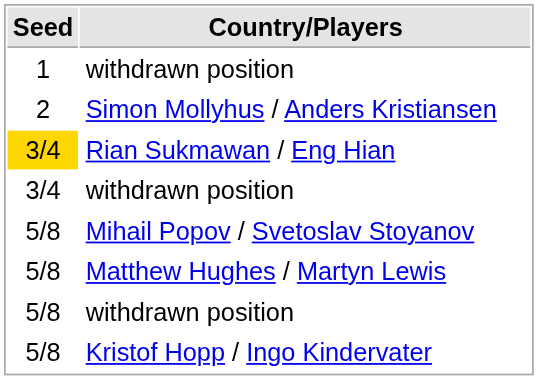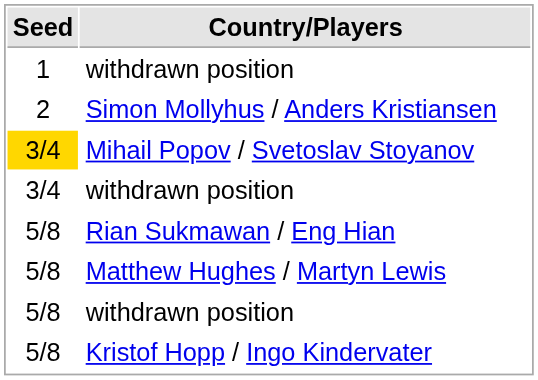(241, 150) Rian Sukmawan / Eng Hian -> (280, 150) Mihail Popov / Svetoslav Stoyanov
(280, 231) Mihail Popov / Svetoslav Stoyanov -> (241, 231) Rian Sukmawan / Eng Hian
